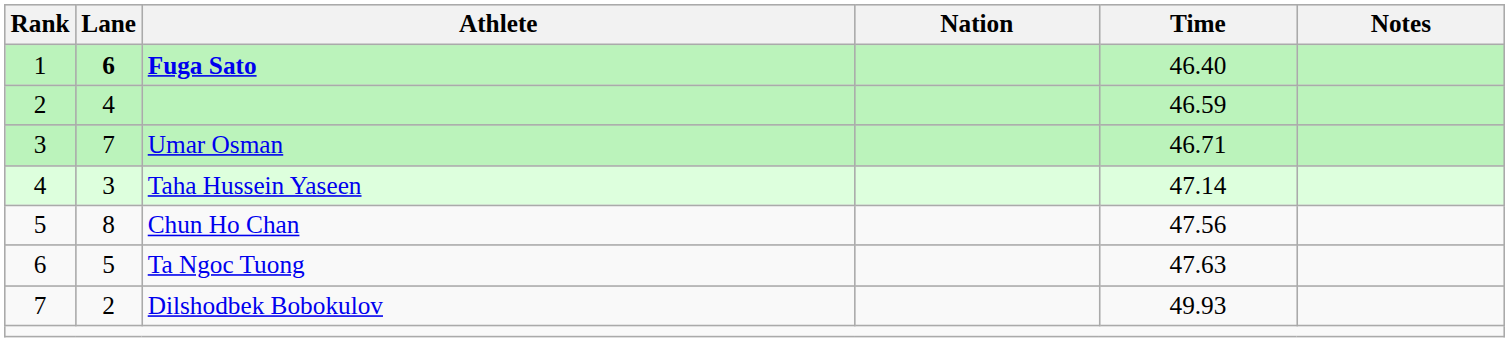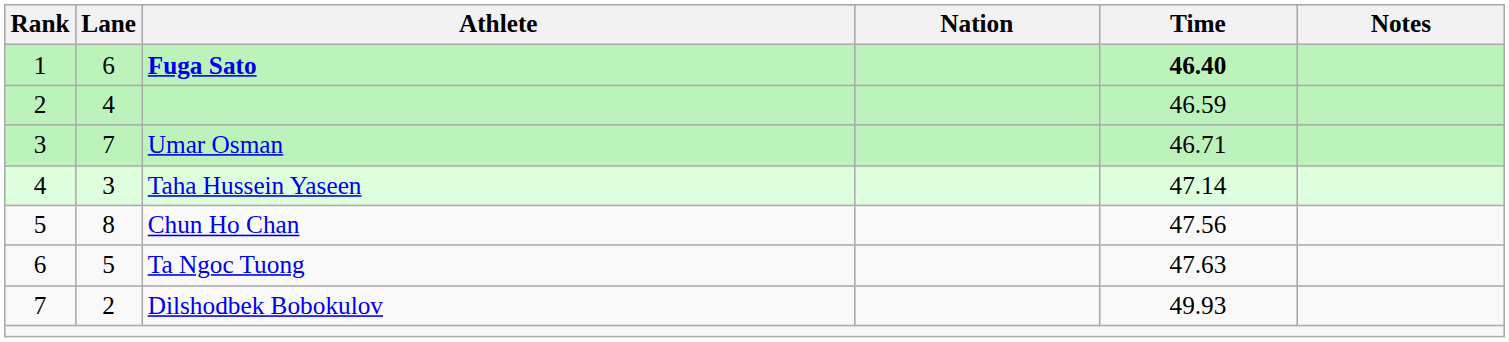(109, 64) bold -> (109, 64) normal
(1198, 64) normal -> (1198, 64) bold
